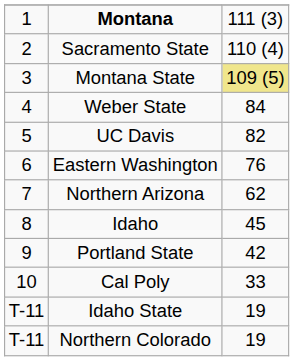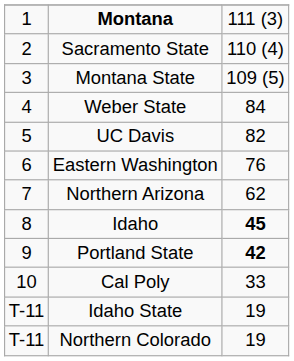(255, 77) khaki background -> (255, 77) no background
(255, 223) normal -> (255, 223) bold
(255, 252) normal -> (255, 252) bold
